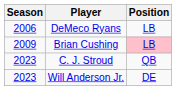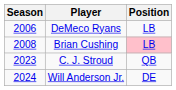(25, 45) 2009 -> (25, 45) 2008
(25, 77) 2023 -> (25, 77) 2024
